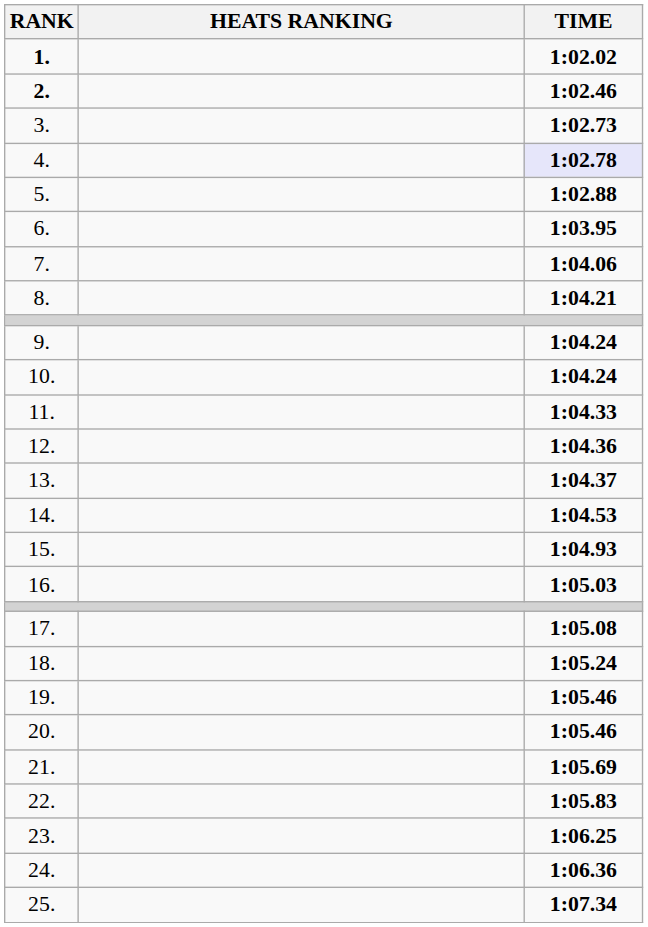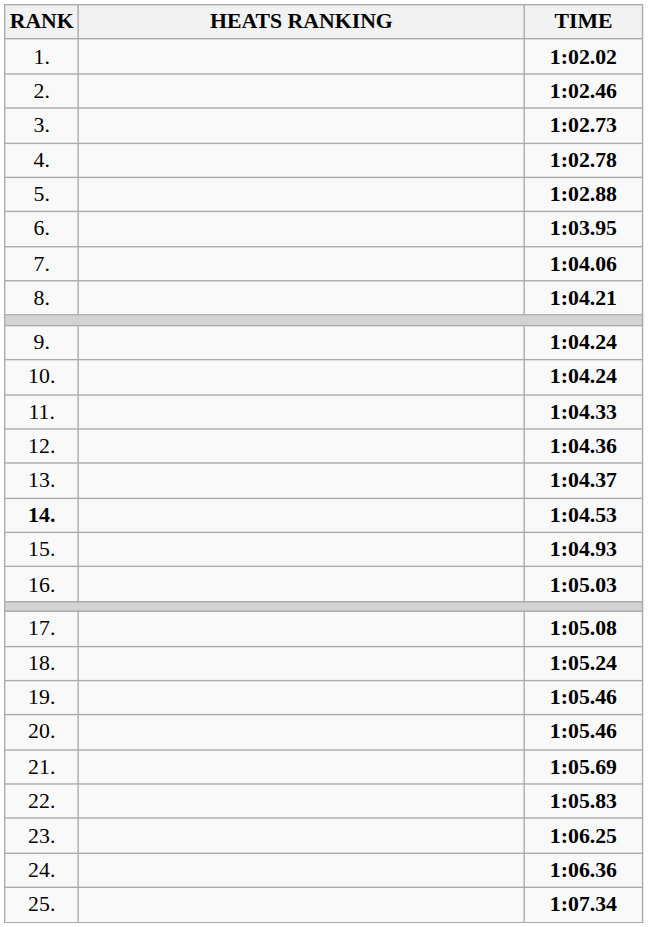(42, 56) bold -> (42, 56) normal
(42, 90) bold -> (42, 90) normal
(583, 159) lavender background -> (583, 159) no background
(42, 514) normal -> (42, 514) bold
